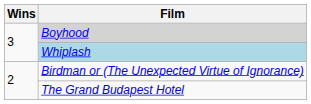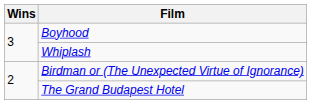(65, 33) lightgrey background -> (65, 33) no background
(66, 52) lightblue background -> (66, 52) no background
